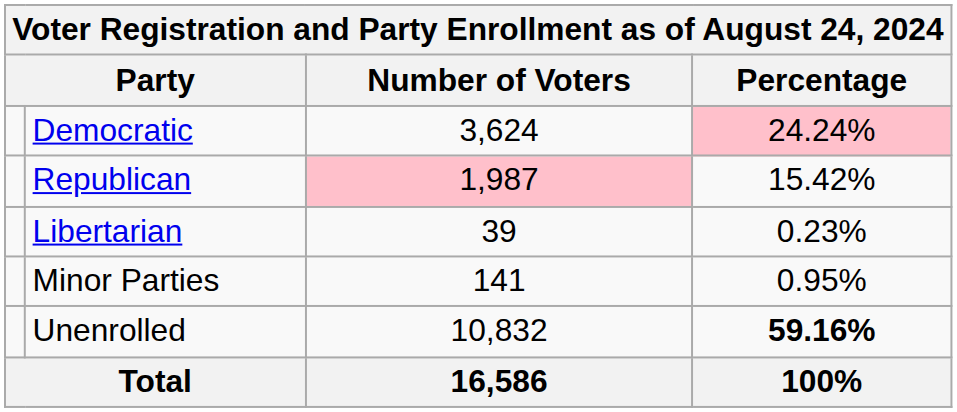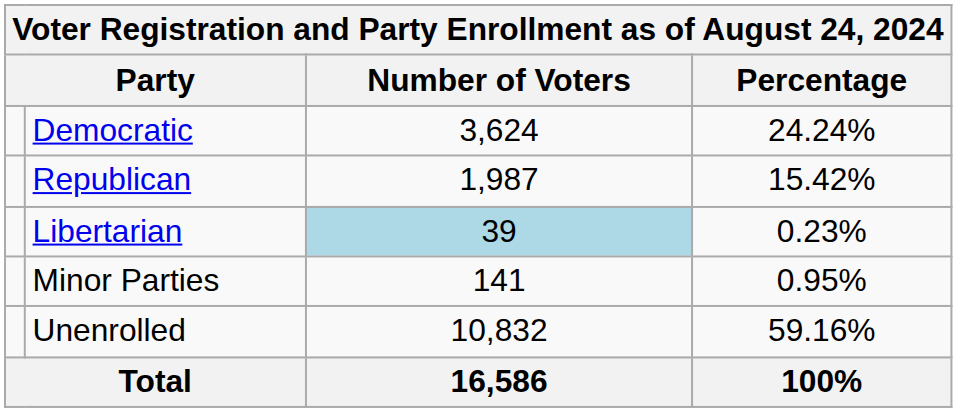(822, 130) pink background -> (822, 130) no background
(499, 180) pink background -> (499, 180) no background
(499, 230) no background -> (499, 230) lightblue background
(822, 331) bold -> (822, 331) normal
